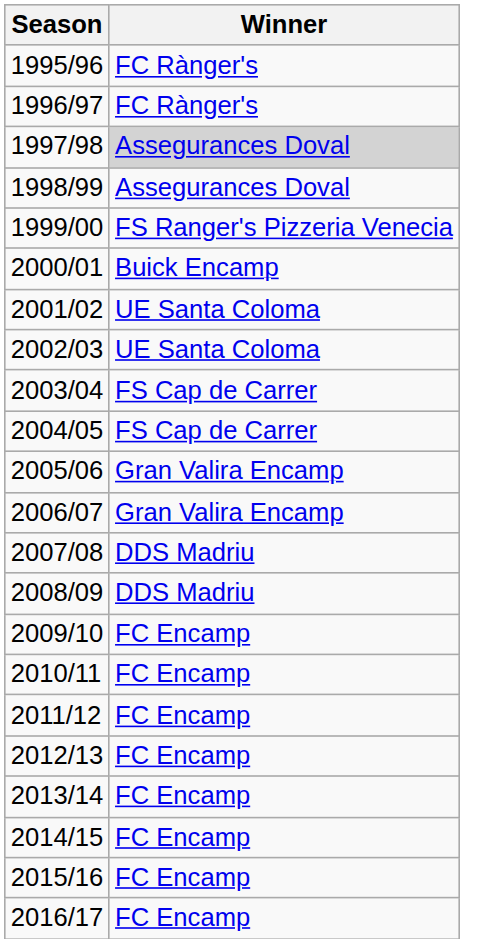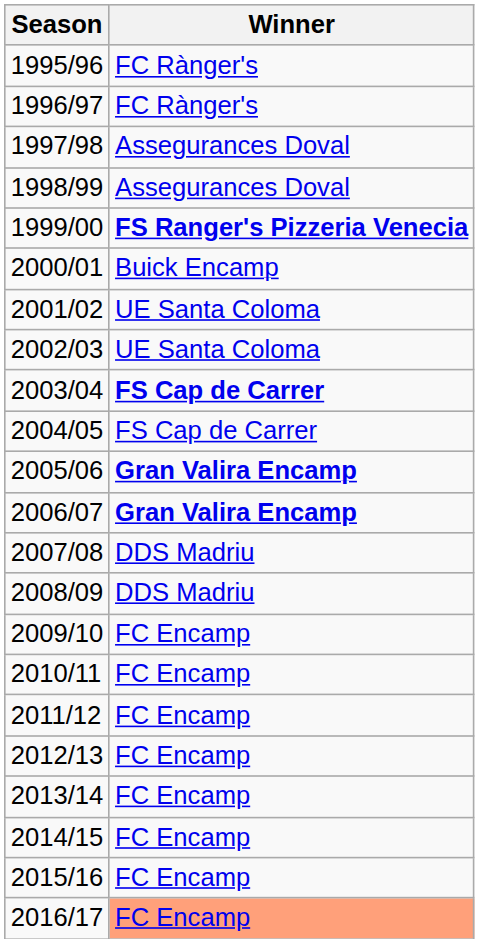(232, 146) lightgrey background -> (232, 146) no background
(284, 227) normal -> (292, 227) bold
(216, 390) normal -> (220, 390) bold
(229, 471) normal -> (236, 471) bold
(229, 512) normal -> (236, 512) bold
(183, 918) no background -> (183, 918) lightsalmon background
